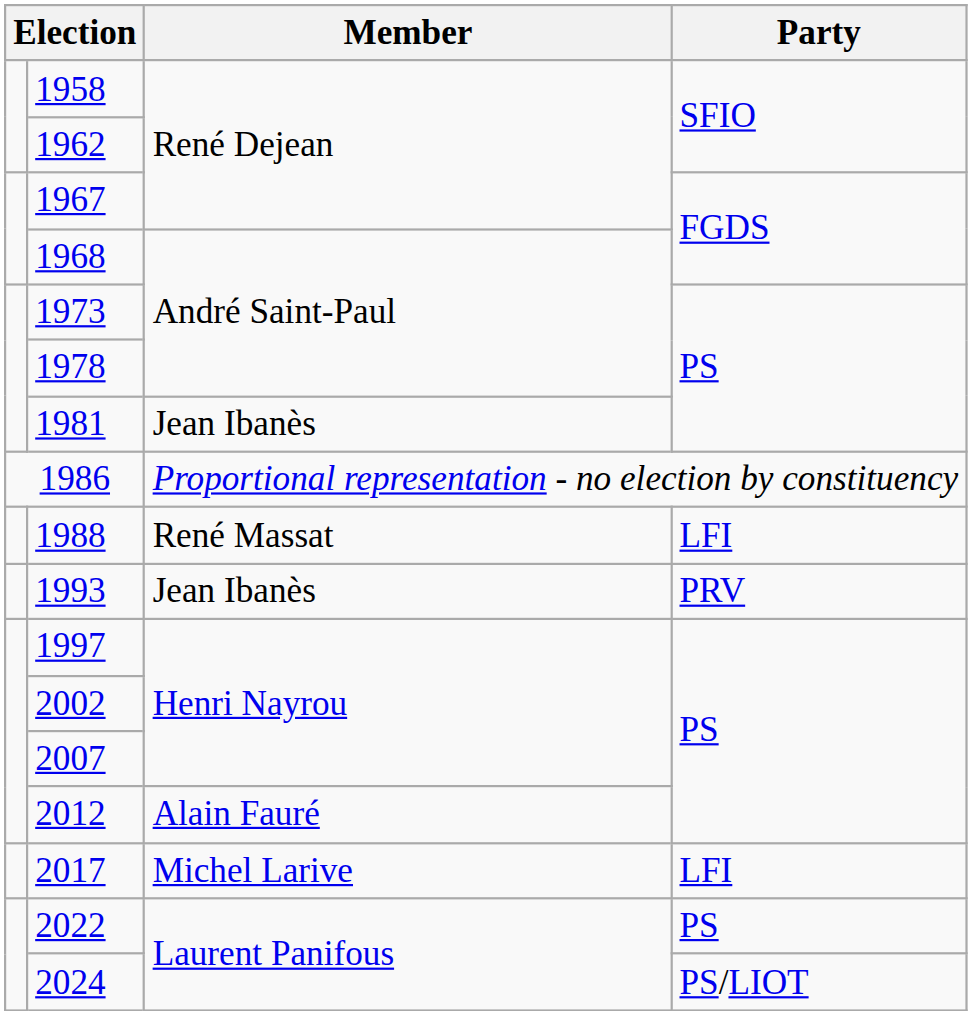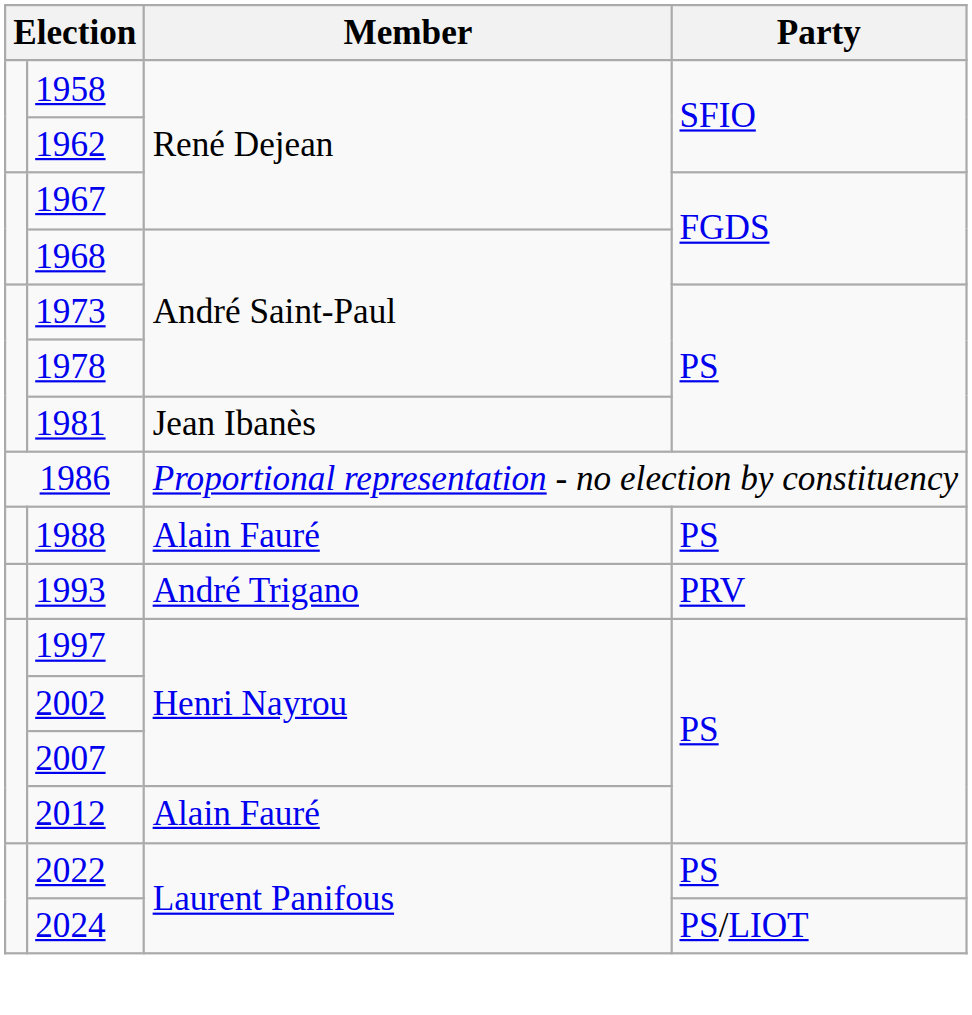(243, 534) René Massat -> (236, 534) Alain Fauré
(706, 534) LFI -> (699, 534) PS
(234, 590) Jean Ibanès -> (256, 590) André Trigano
- row: (70, 869)
